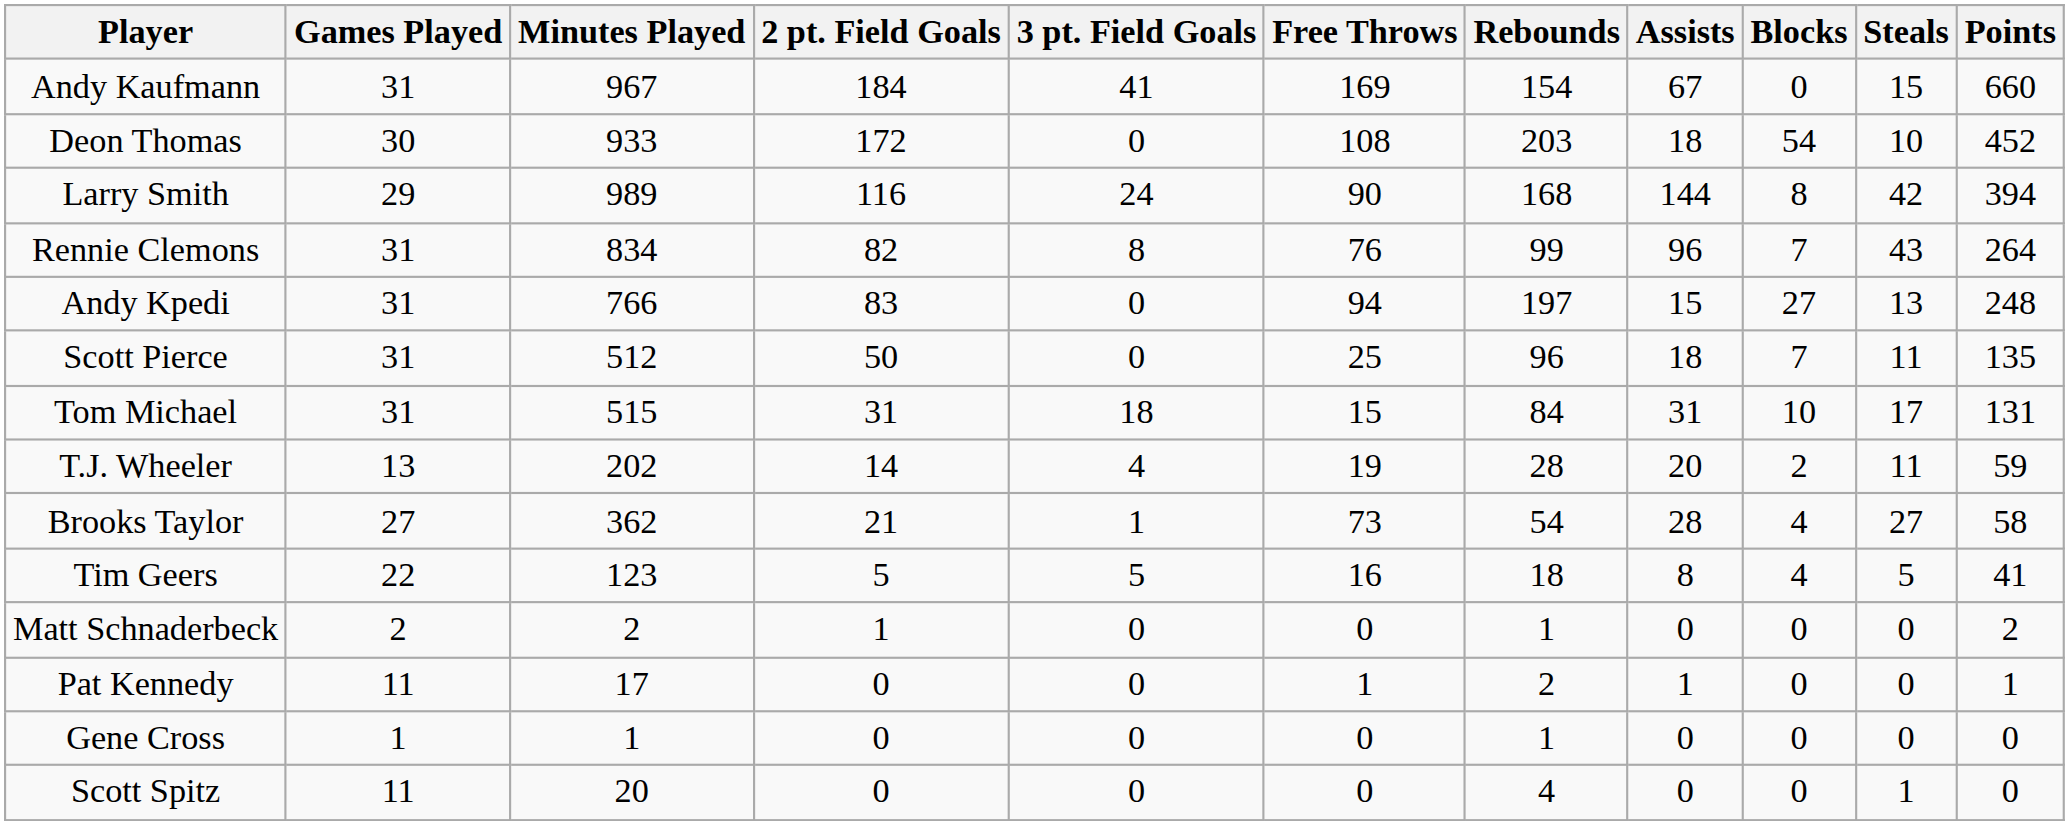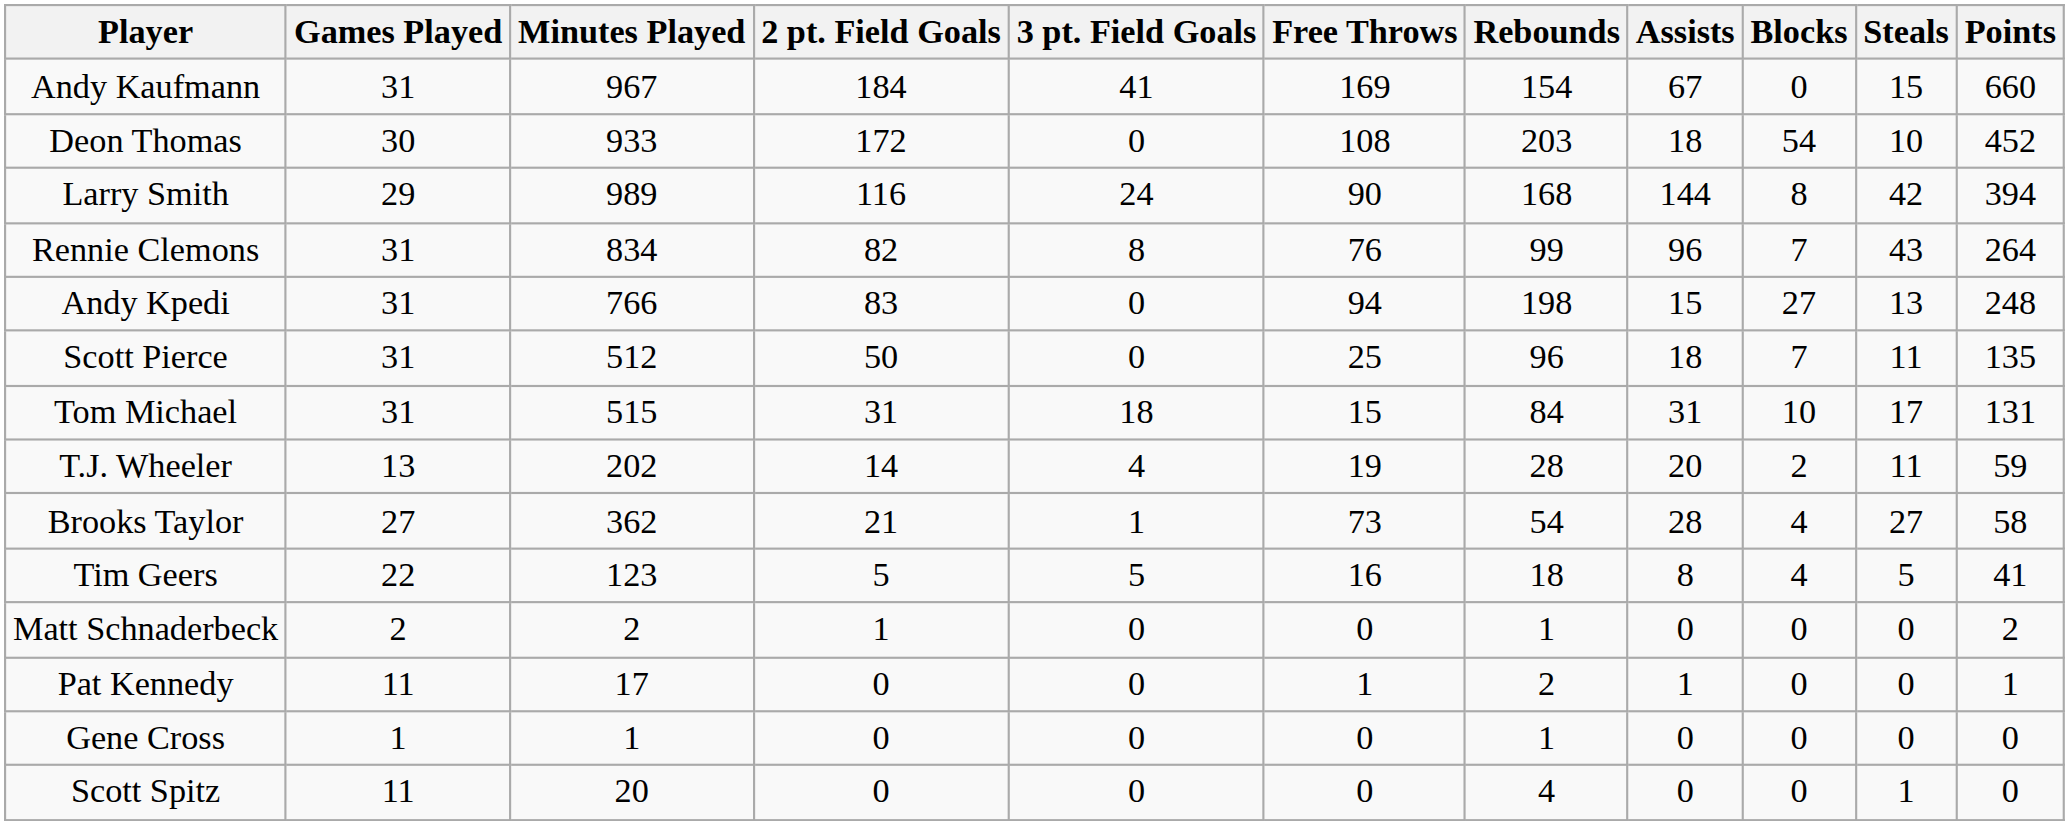(1547, 303) 197 -> (1547, 303) 198
